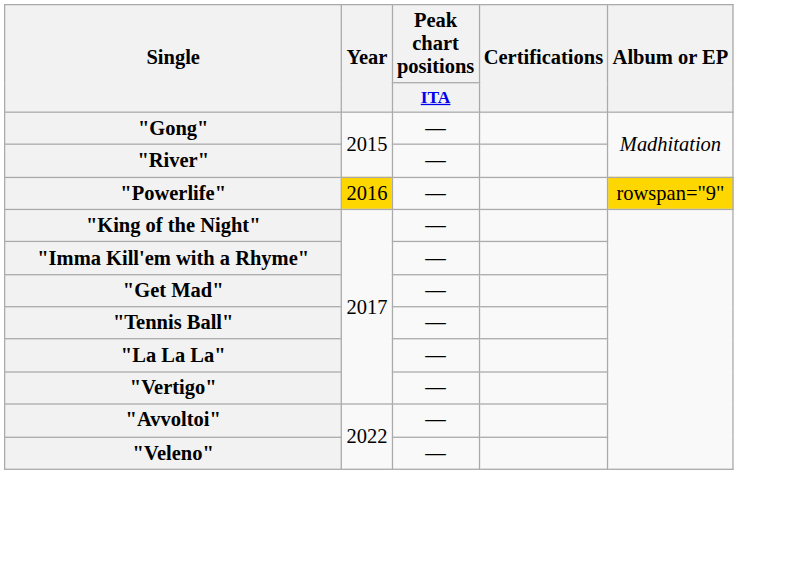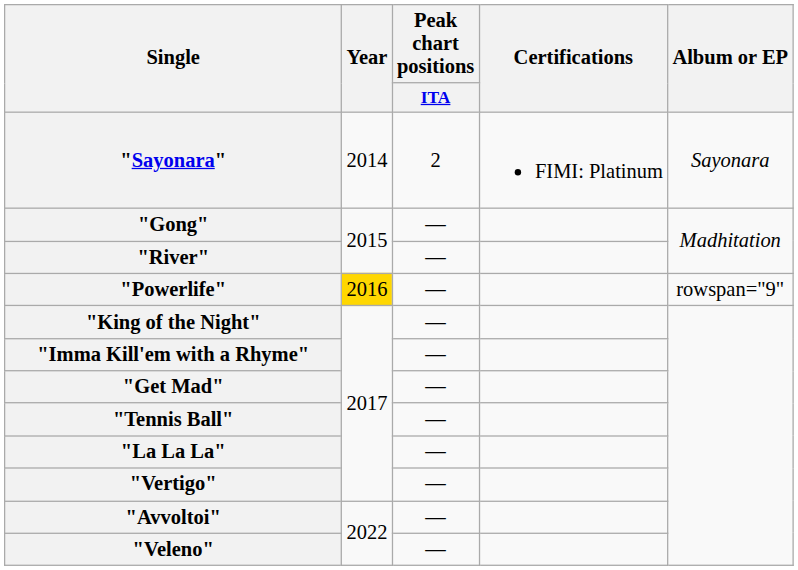+ row: (173, 160)
(670, 192) gold background -> (730, 289) no background
